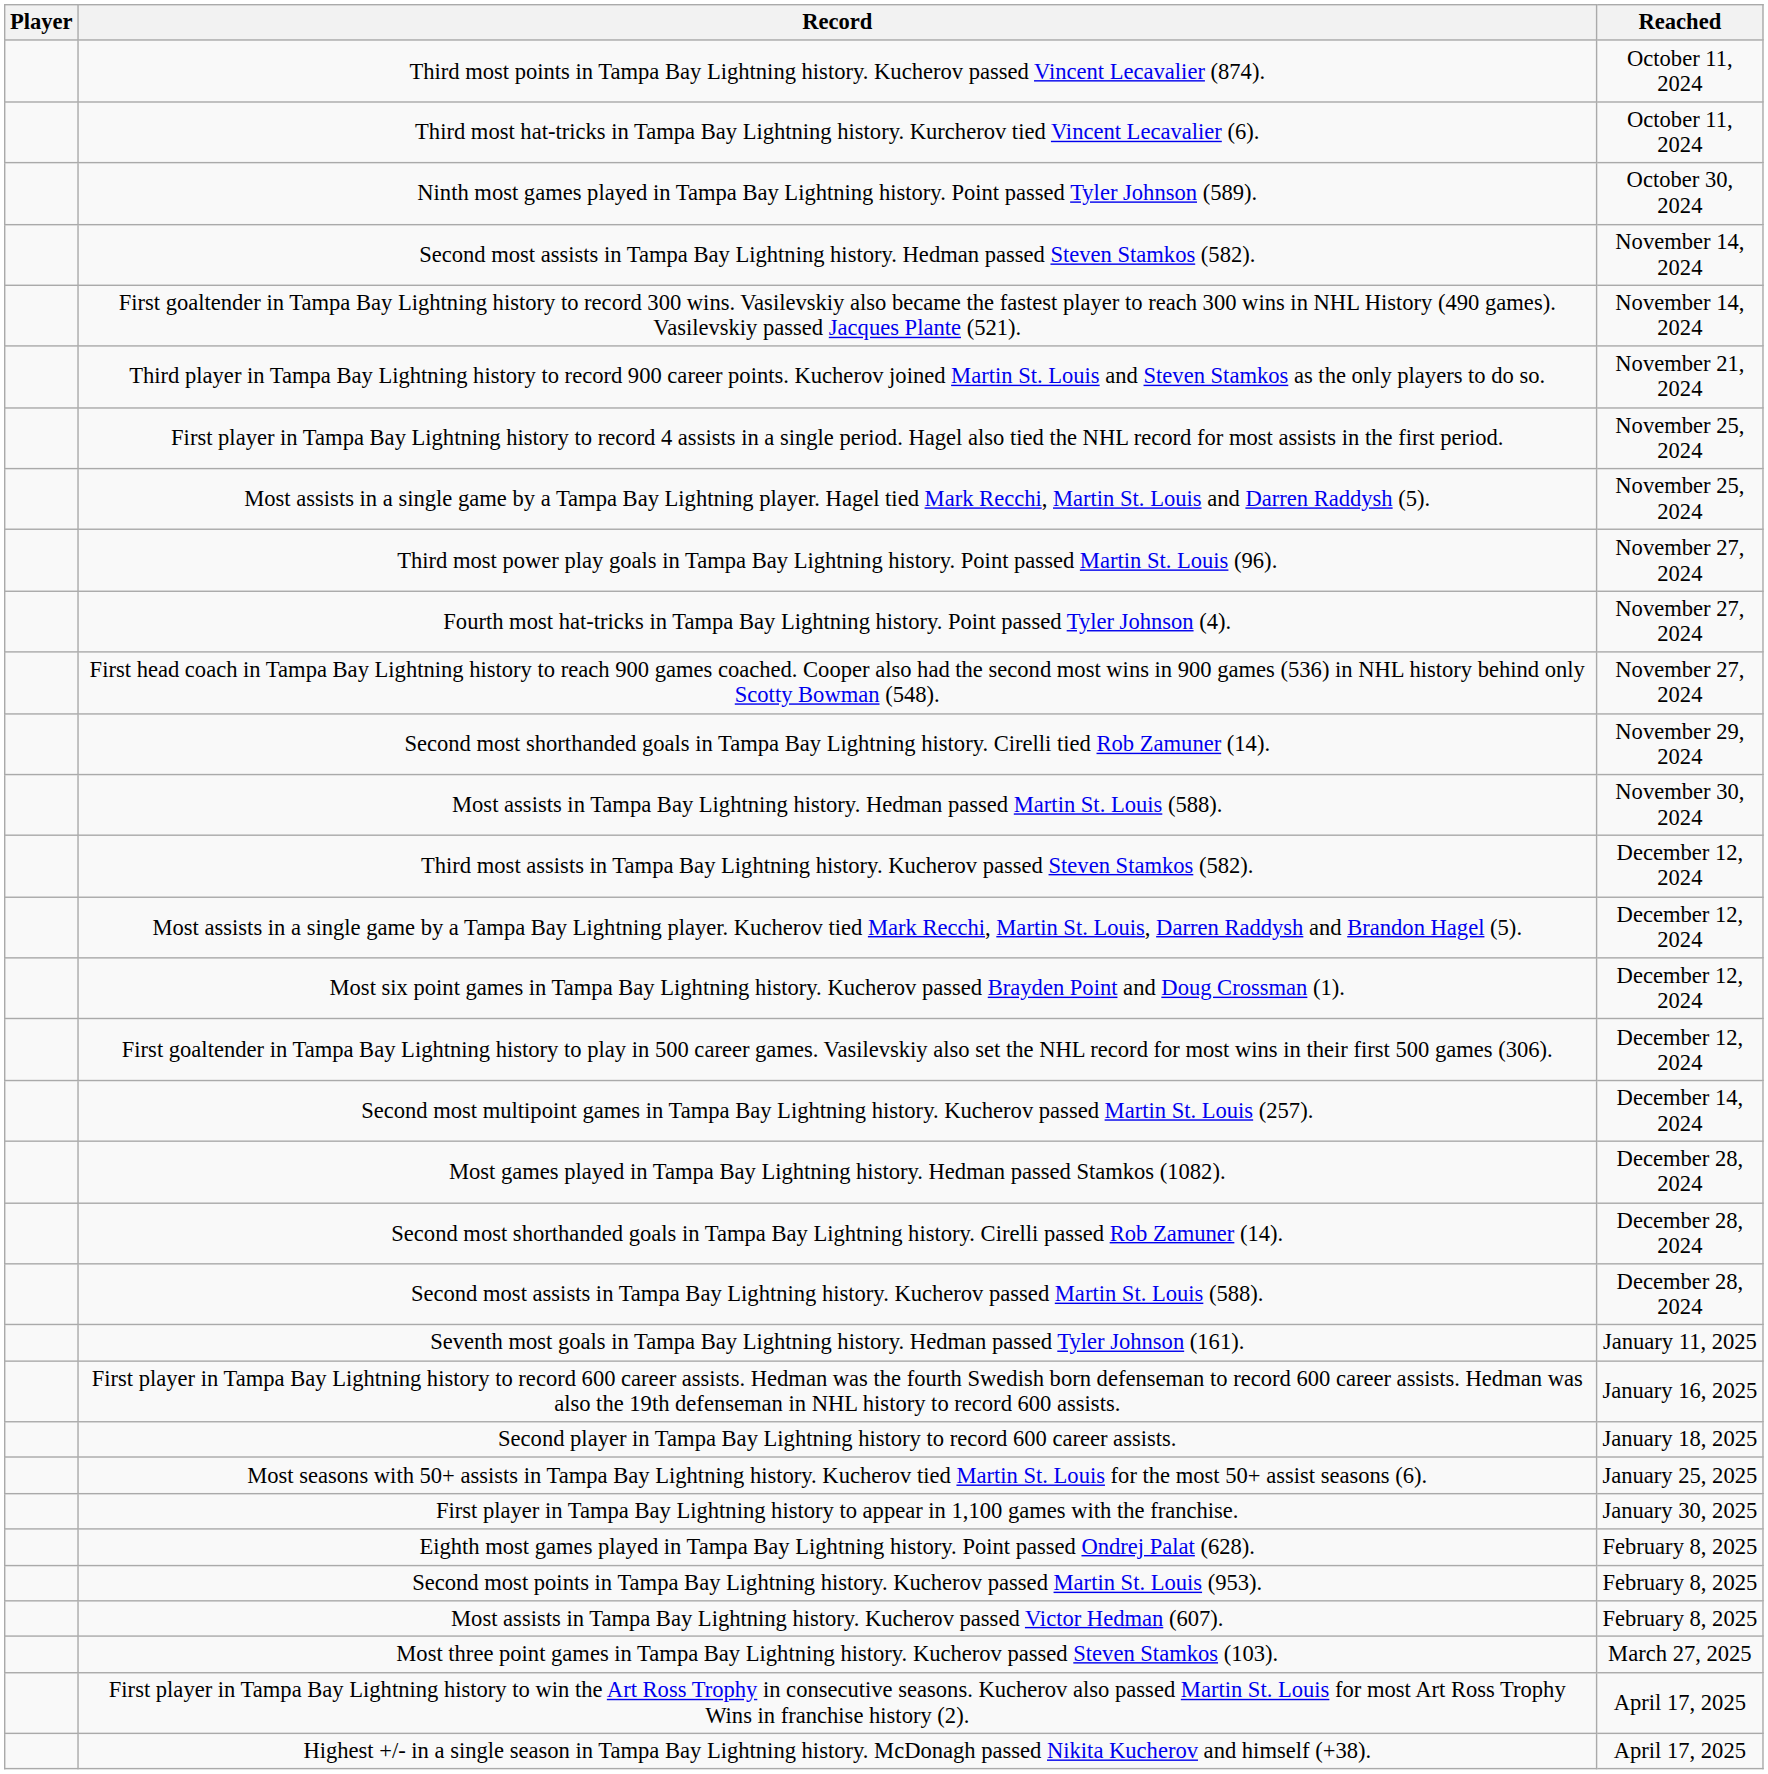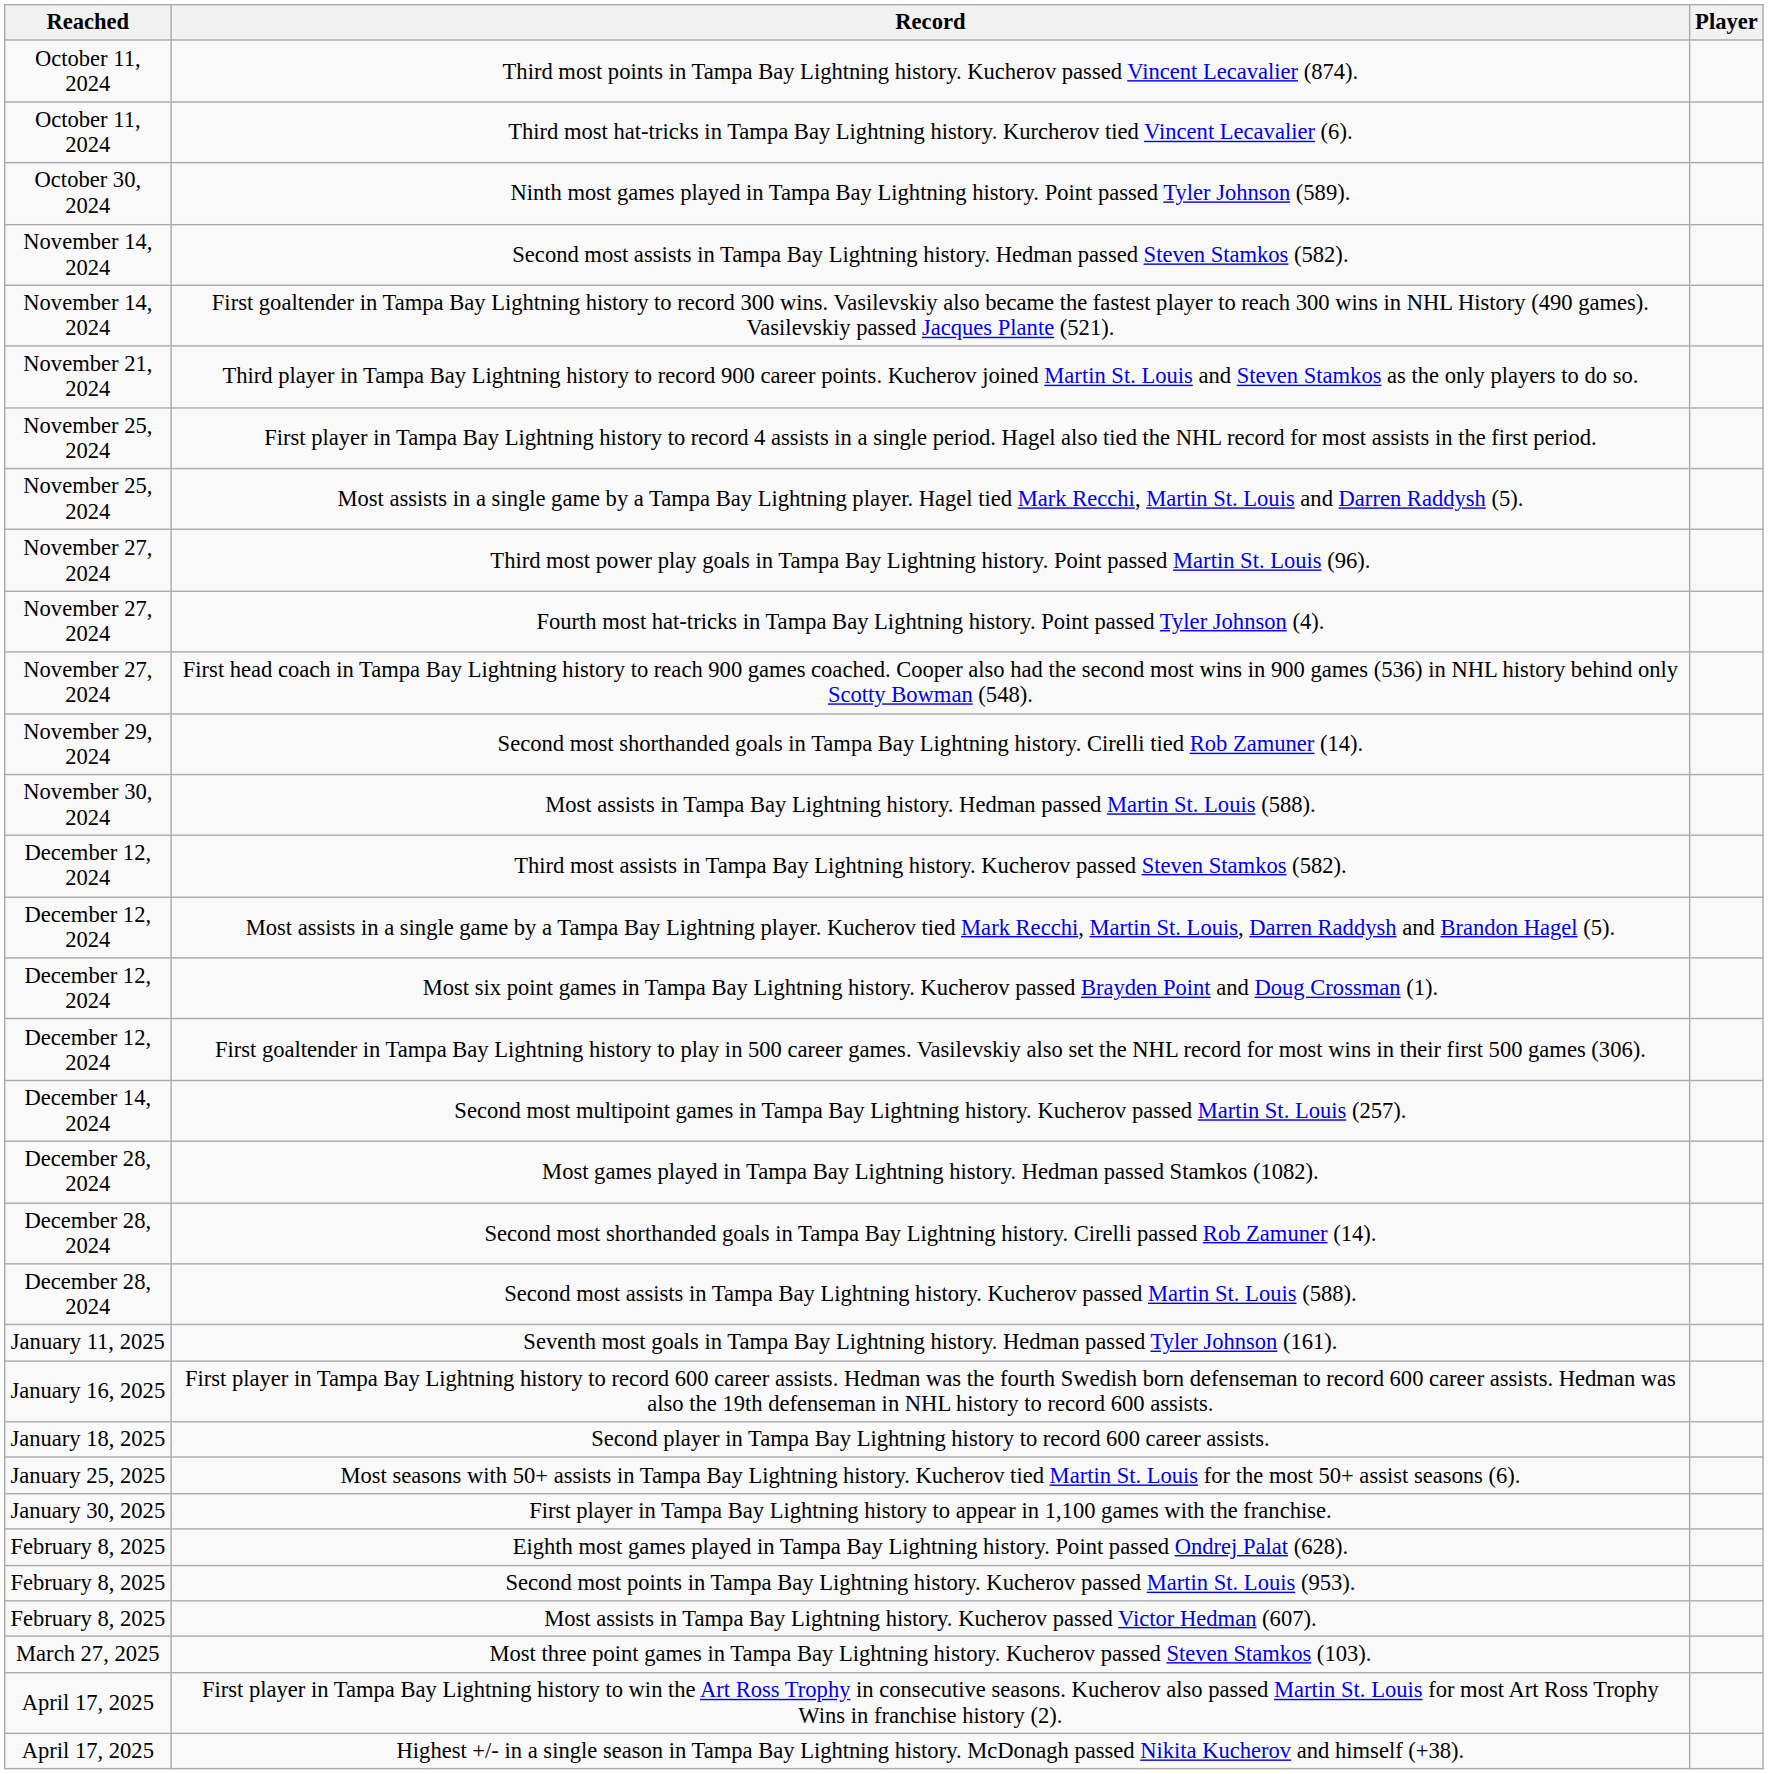columns swapped: (41, 22) <-> (1680, 22)
